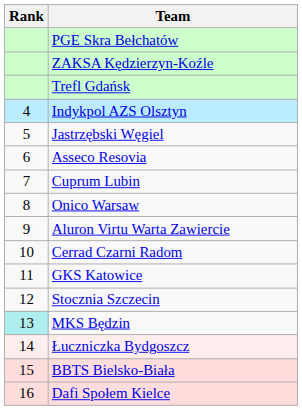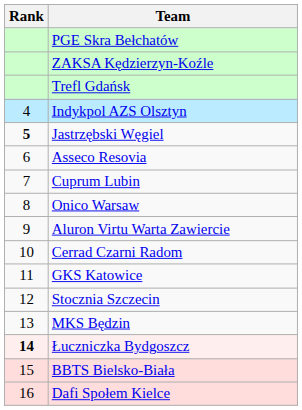(26, 134) normal -> (26, 134) bold
(26, 323) paleturquoise background -> (26, 323) no background
(26, 346) normal -> (26, 346) bold
